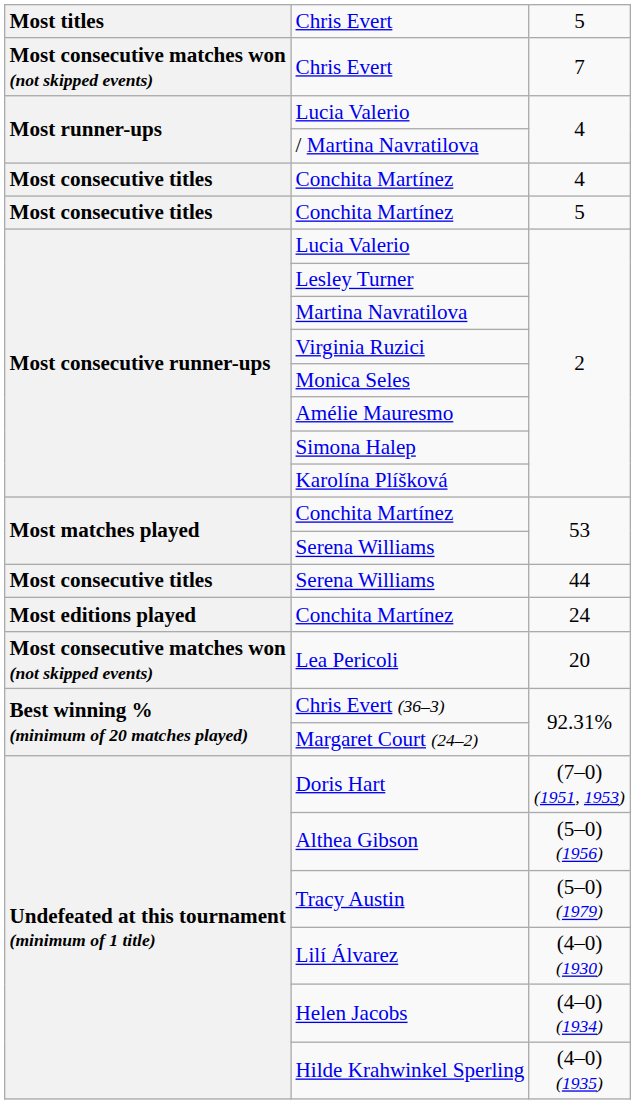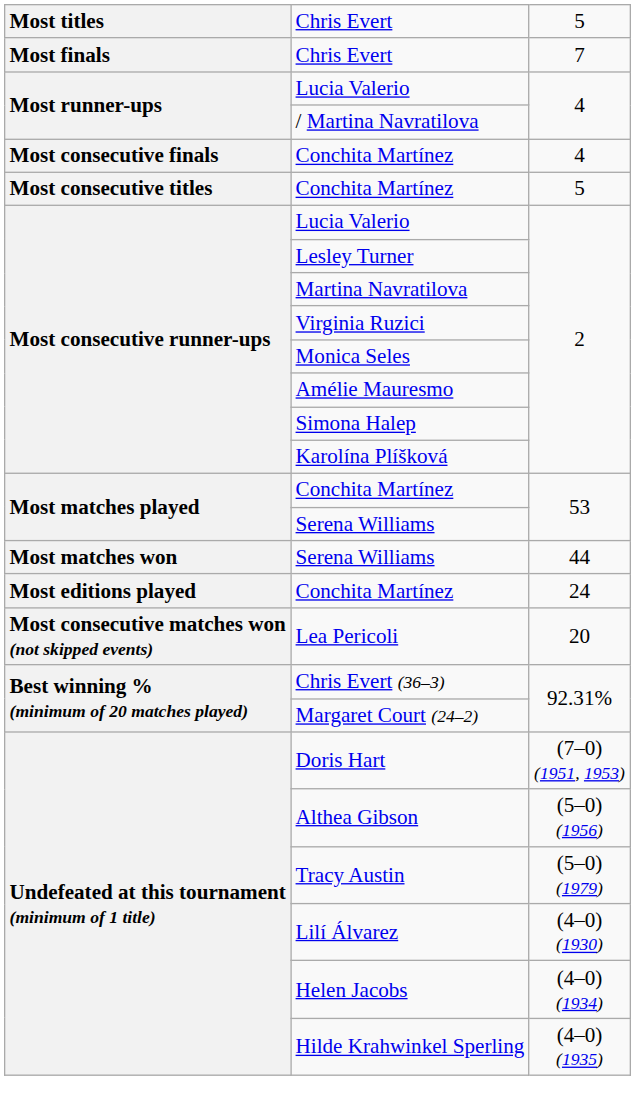(148, 66) Most consecutive matches won (not skipped events) -> (60, 54) Most finals
(111, 178) Most consecutive titles -> (114, 155) Most consecutive finals
(111, 580) Most consecutive titles -> (93, 557) Most matches won
